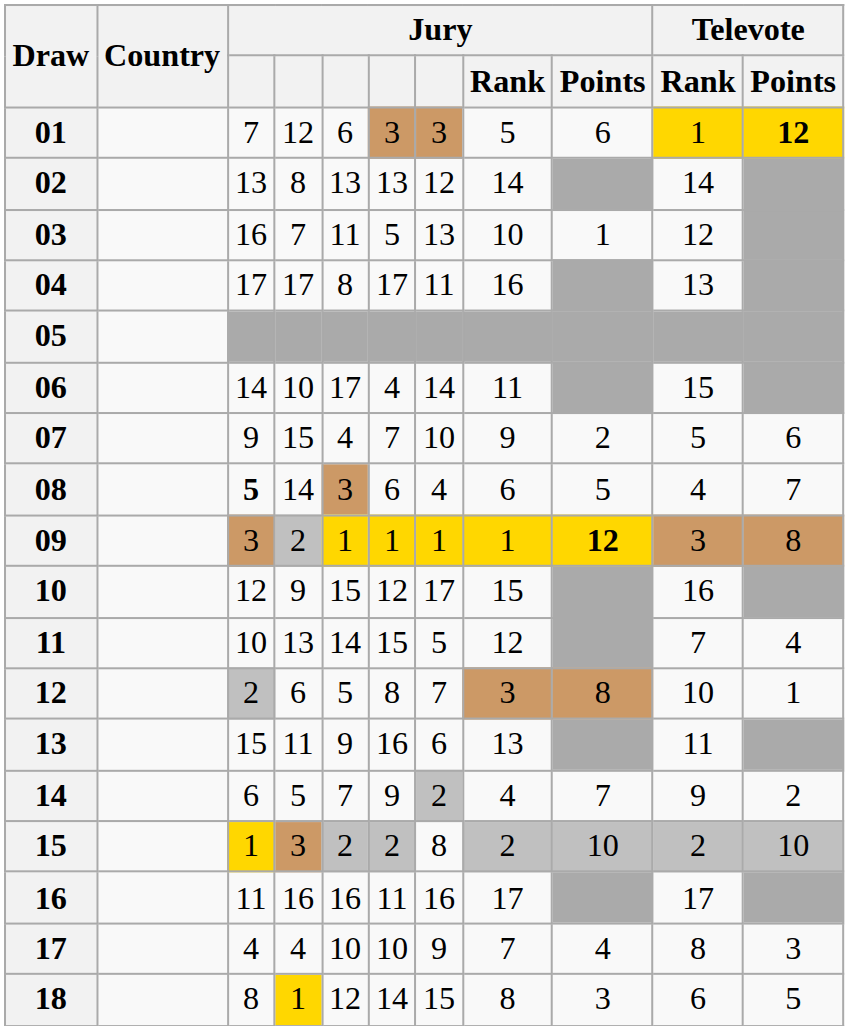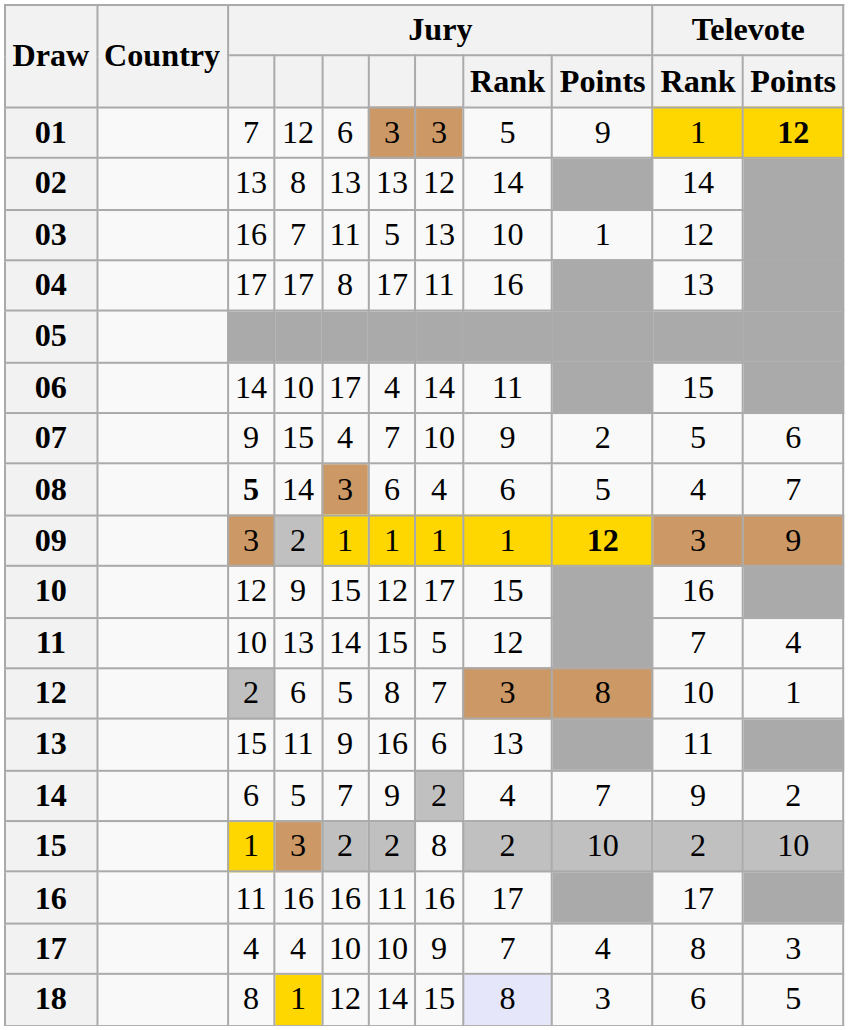(603, 132) 6 -> (603, 132) 9
(793, 540) 8 -> (793, 540) 9
(507, 999) no background -> (507, 999) lavender background
